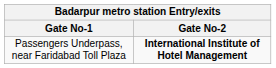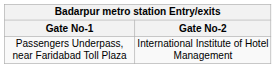(202, 50) bold -> (203, 50) normal
